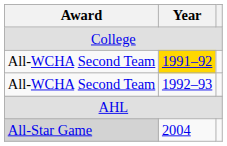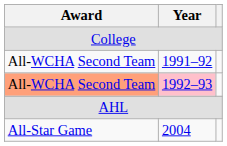(187, 61) gold background -> (187, 61) no background
(82, 84) no background -> (82, 84) lightsalmon background
(187, 84) no background -> (187, 84) pink background
(50, 130) lightgrey background -> (50, 130) no background
